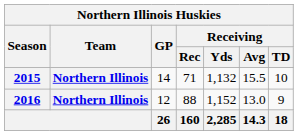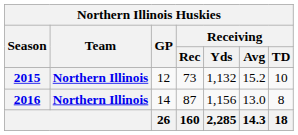(164, 78) 14 -> (164, 78) 12
(190, 78) 71 -> (190, 78) 73
(254, 78) 15.5 -> (254, 78) 15.2
(164, 99) 12 -> (164, 99) 14
(190, 99) 88 -> (190, 99) 87
(221, 99) 1,152 -> (221, 99) 1,156
(281, 99) 9 -> (281, 99) 8
